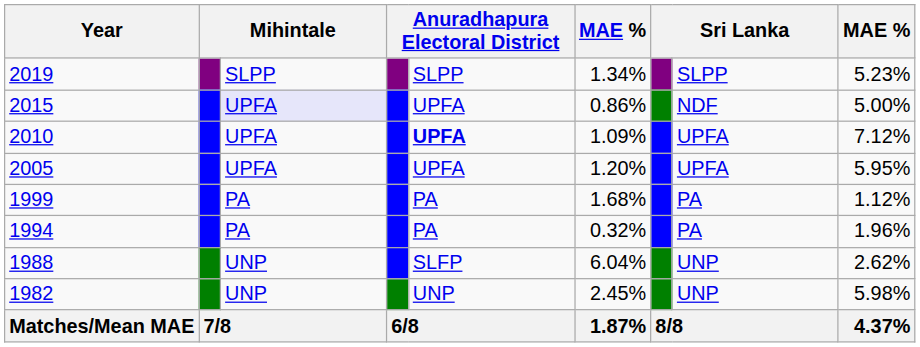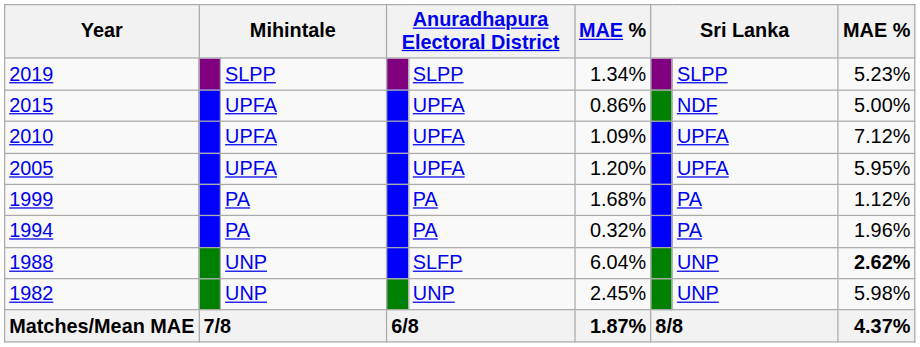(251, 105) lavender background -> (251, 105) no background
(439, 136) bold -> (439, 136) normal
(882, 262) normal -> (882, 262) bold
